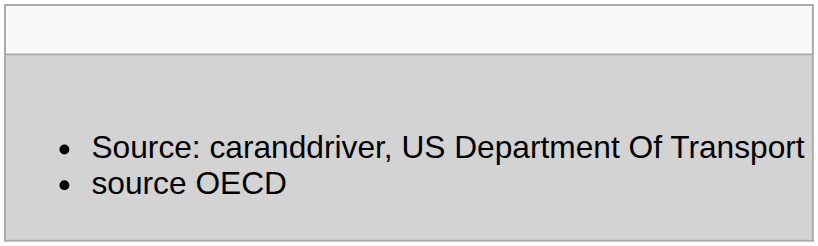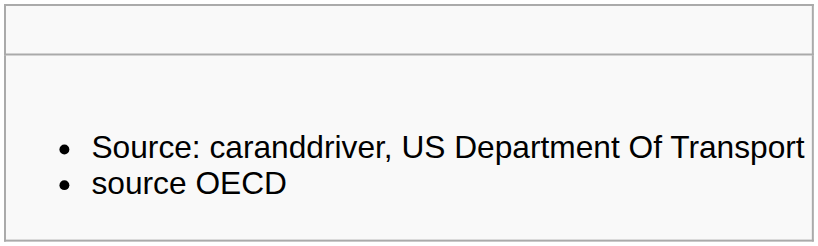(408, 165) lightgrey background -> (408, 165) no background
